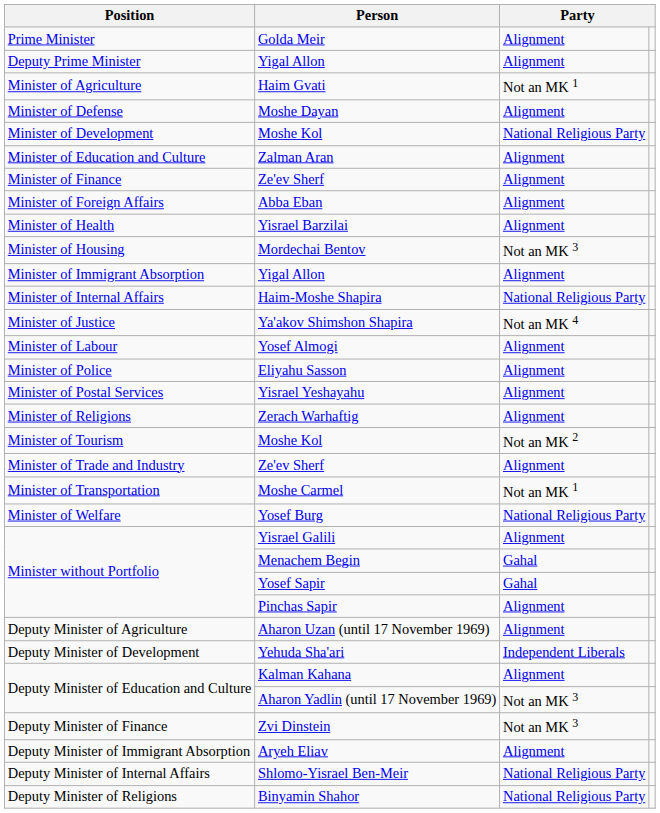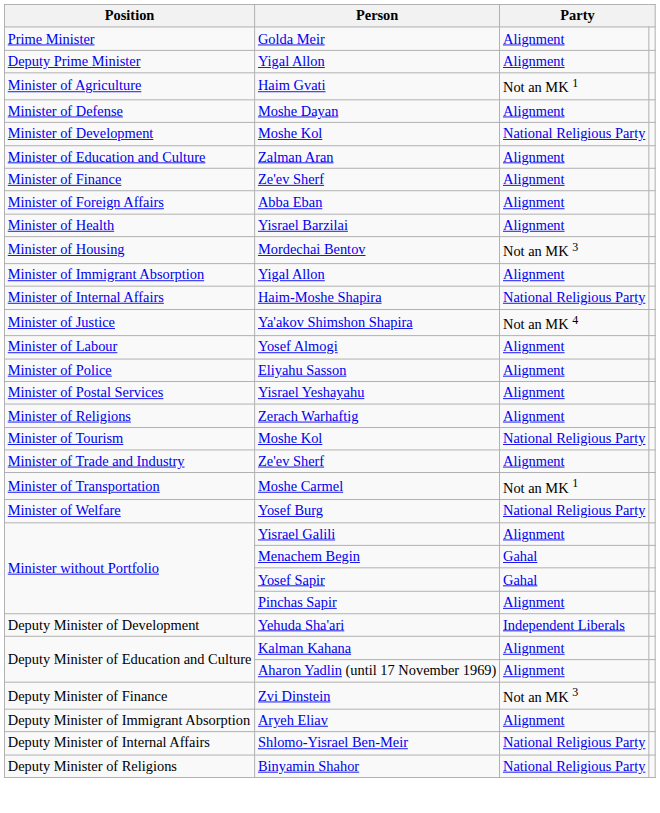(541, 440) Not an MK 2 -> (574, 438) National Religious Party
- row: (98, 629)
(541, 699) Not an MK 3 -> (534, 670) Alignment
